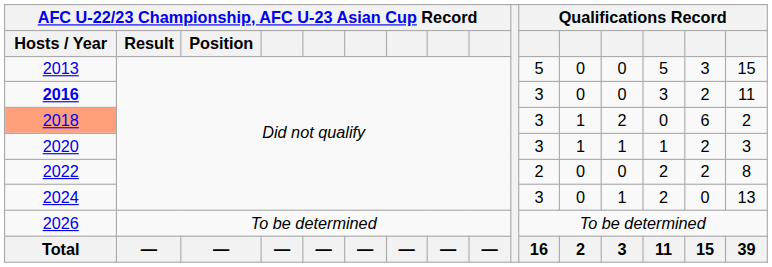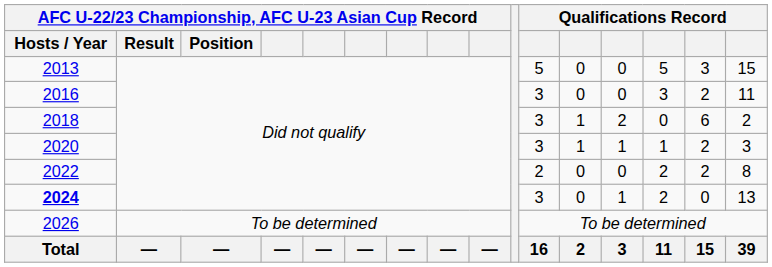(61, 95) bold -> (61, 95) normal
(61, 121) lightsalmon background -> (61, 121) no background
(61, 198) normal -> (61, 198) bold
